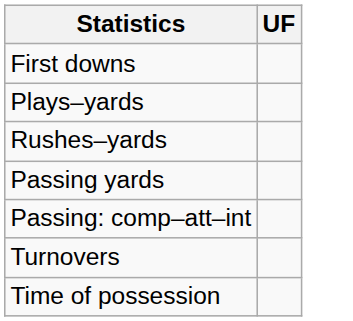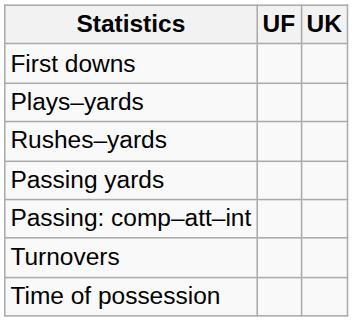+ column: (324, 24)
